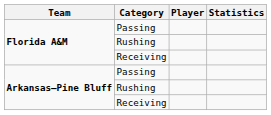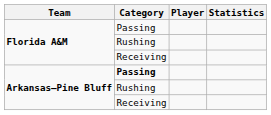(136, 72) normal -> (136, 72) bold
